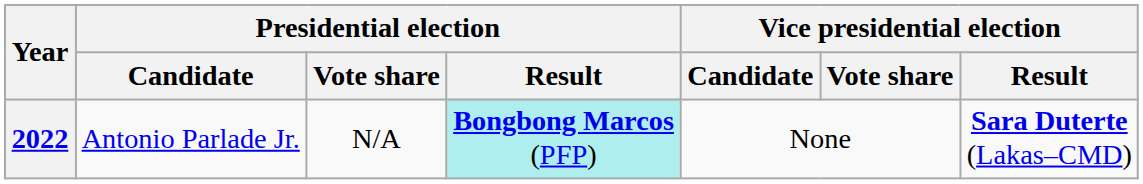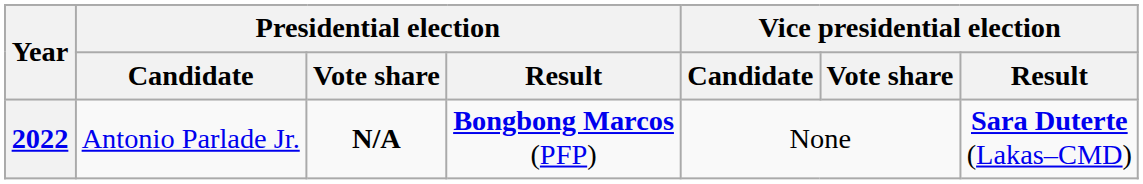(376, 138) normal -> (376, 138) bold
(564, 138) paleturquoise background -> (564, 138) no background
